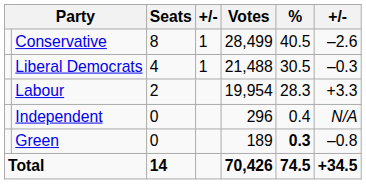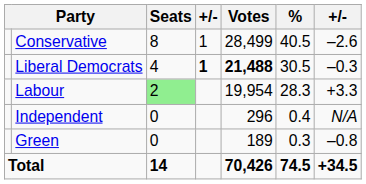(203, 66) normal -> (203, 66) bold
(249, 66) normal -> (249, 66) bold
(154, 91) no background -> (154, 91) lightgreen background
(300, 141) bold -> (300, 141) normal
